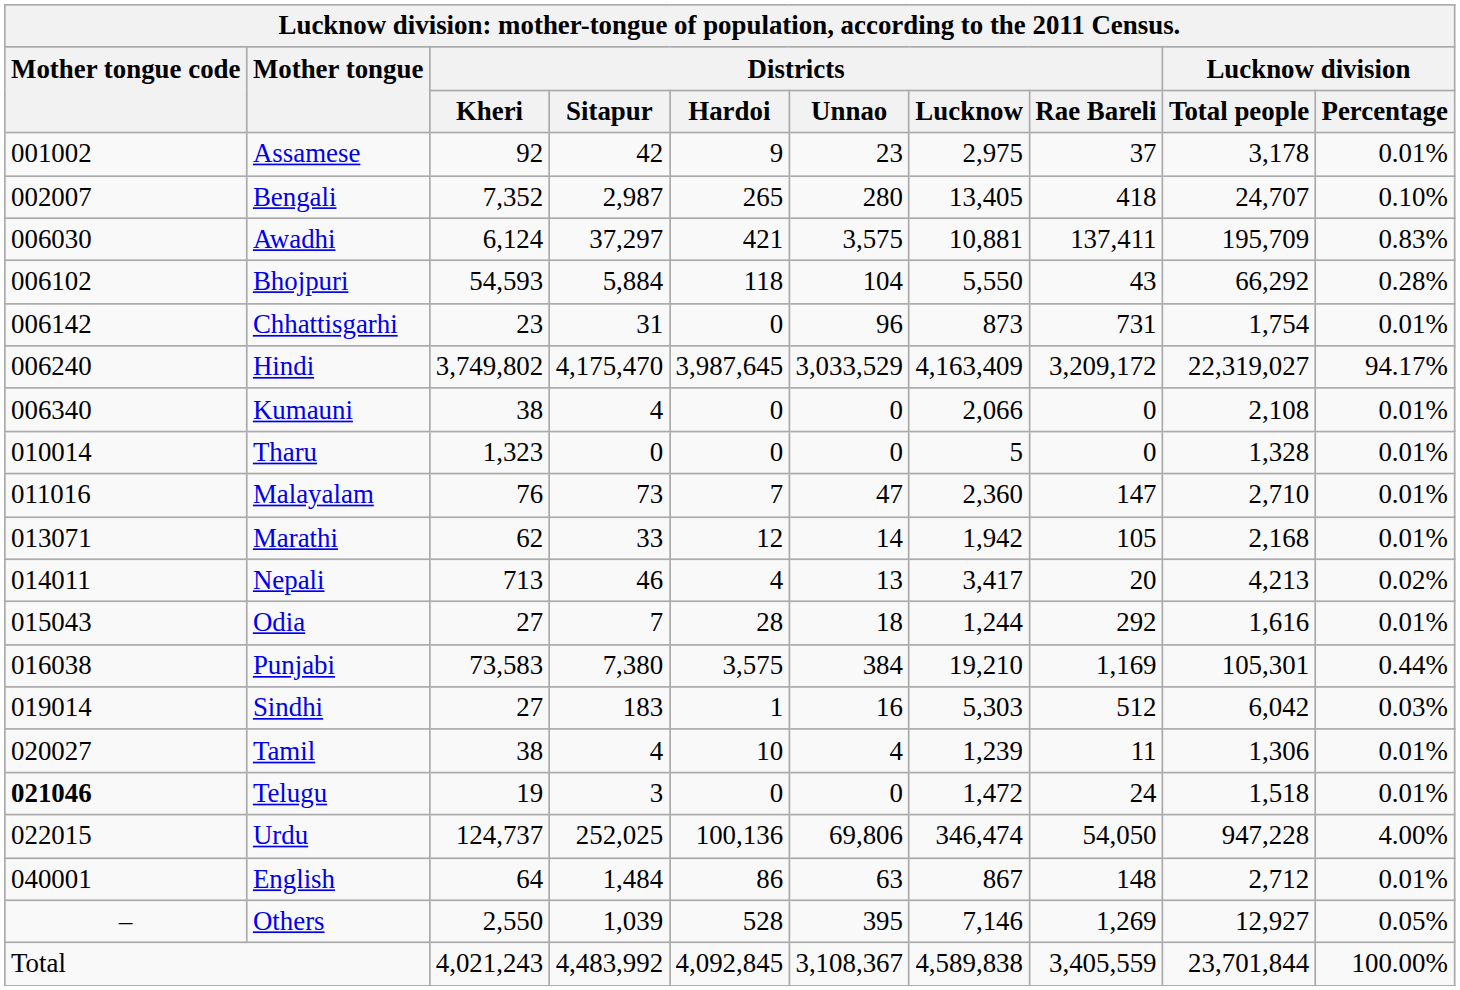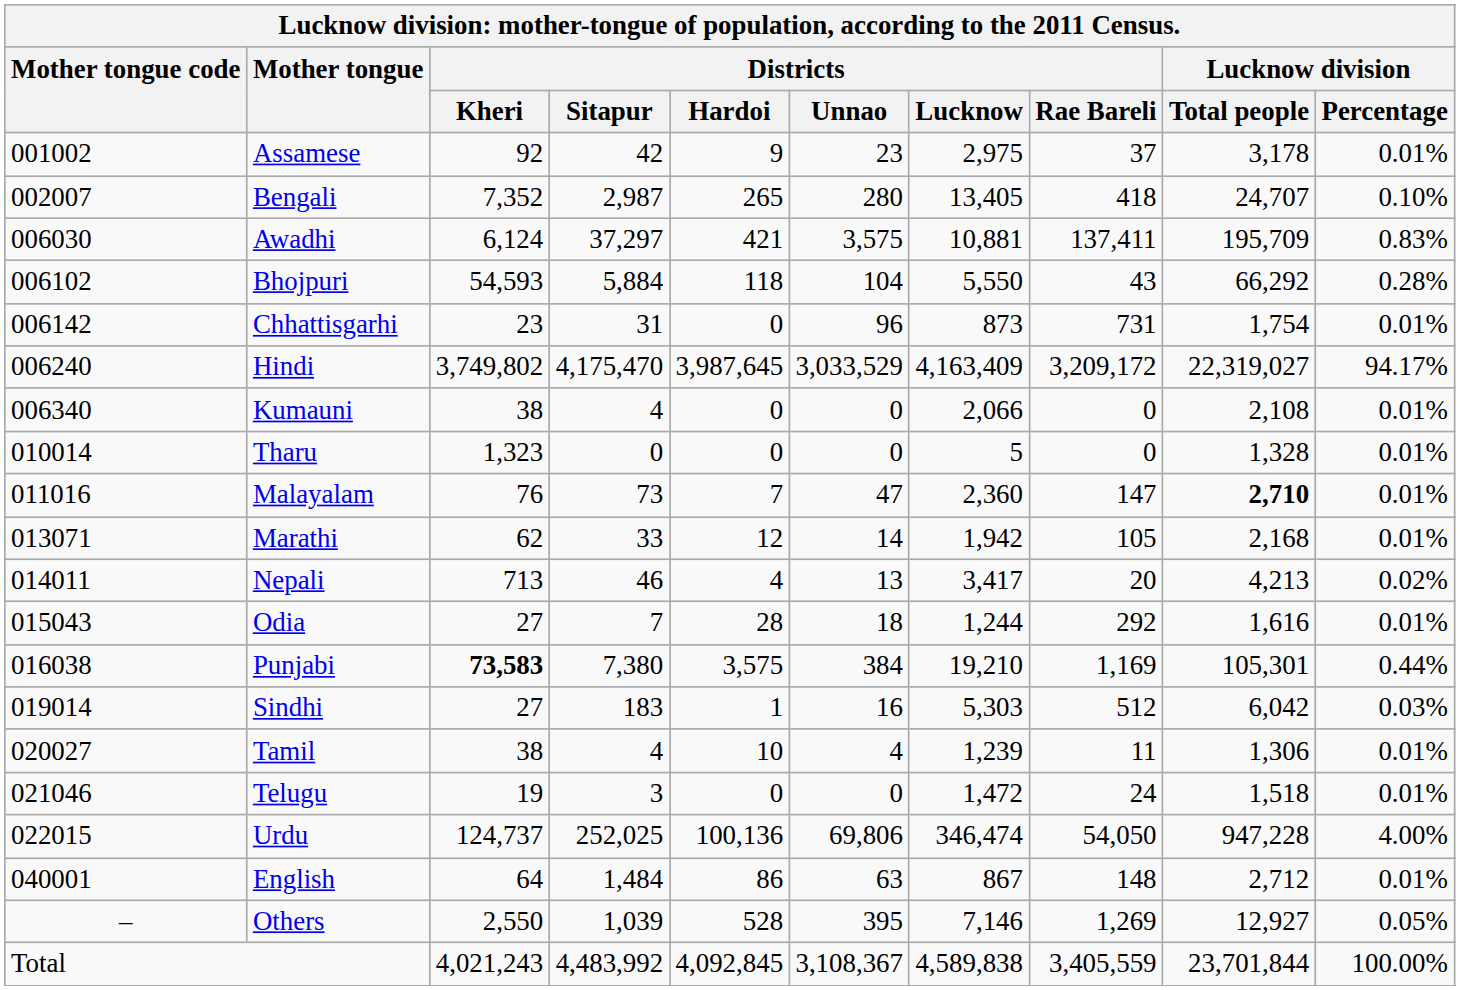(1279, 494) normal -> (1279, 494) bold
(506, 665) normal -> (506, 665) bold
(51, 793) bold -> (51, 793) normal
